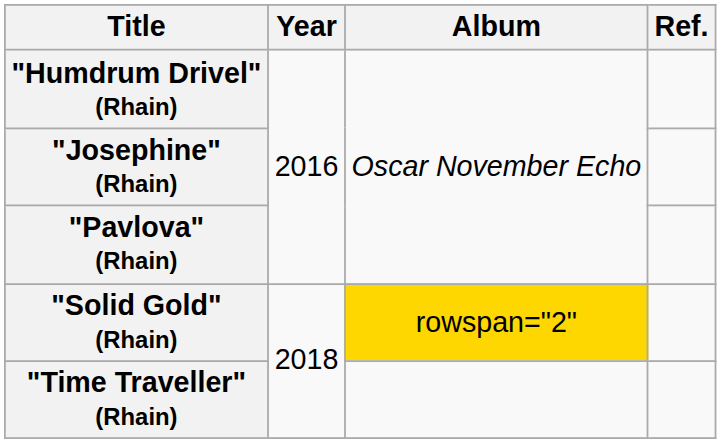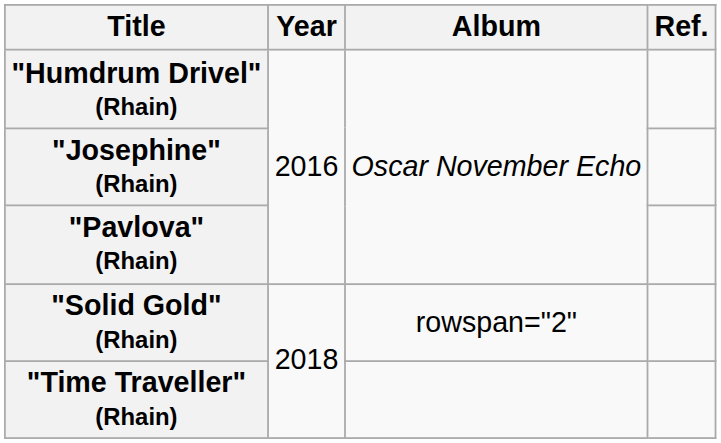(496, 321) gold background -> (496, 321) no background
